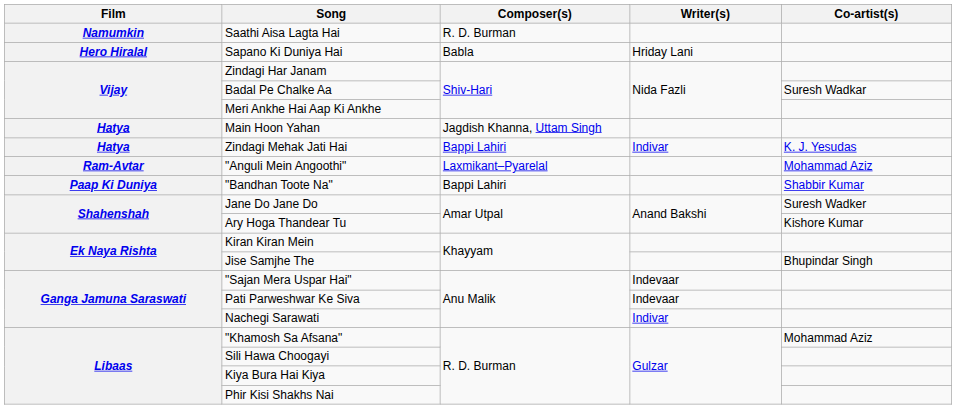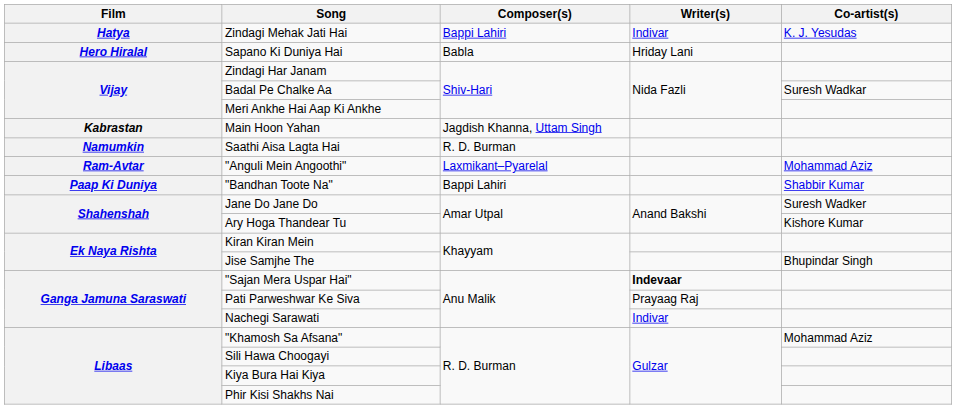rows swapped: (282, 33) <-> (286, 147)
(113, 128) Hatya -> (113, 128) Kabrastan
(656, 280) normal -> (657, 280) bold
(656, 299) Indevaar -> (665, 299) Prayaag Raj
